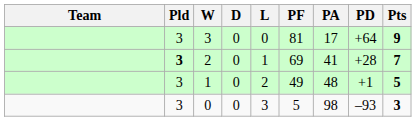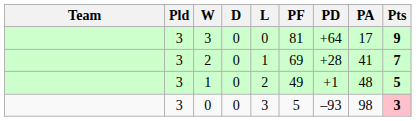columns swapped: (331, 15) <-> (366, 15)
(179, 60) bold -> (179, 60) normal
(397, 104) no background -> (397, 104) pink background
